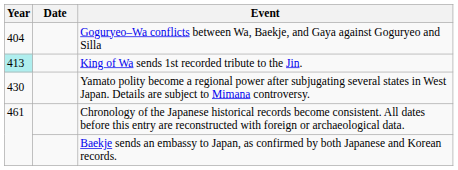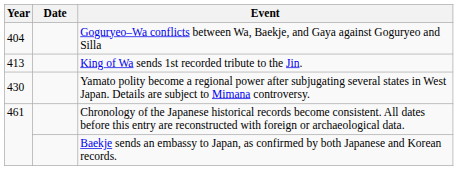(16, 63) paleturquoise background -> (16, 63) no background
